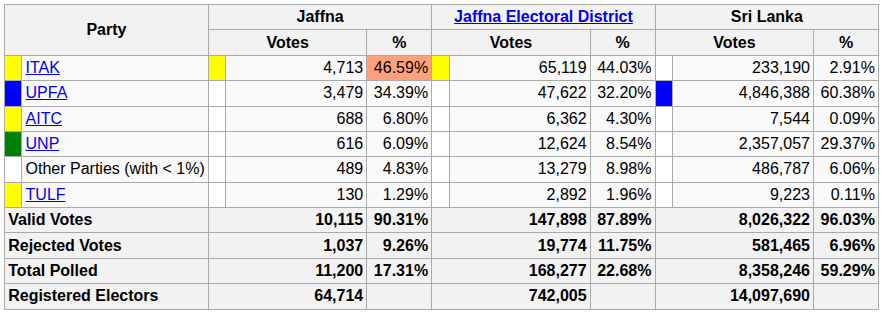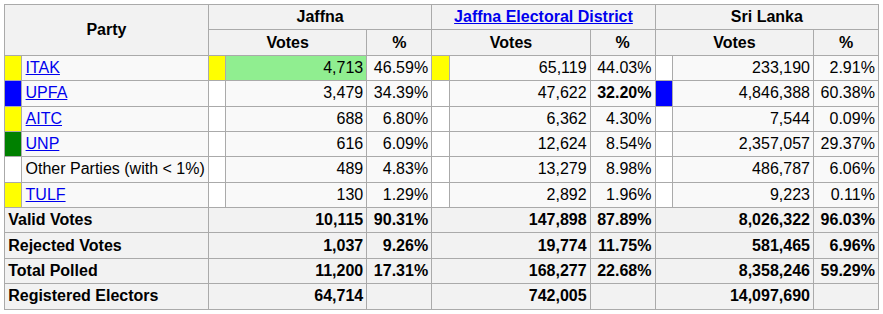(343, 67) no background -> (343, 67) lightgreen background
(401, 67) lightsalmon background -> (401, 67) no background
(624, 93) normal -> (624, 93) bold
